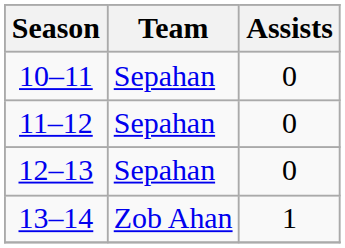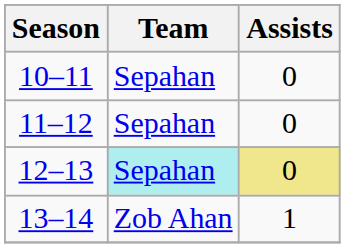(164, 170) no background -> (164, 170) paleturquoise background
(290, 170) no background -> (290, 170) khaki background
